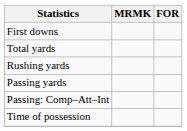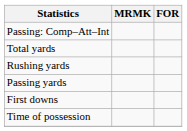rows swapped: (32, 31) <-> (58, 100)
